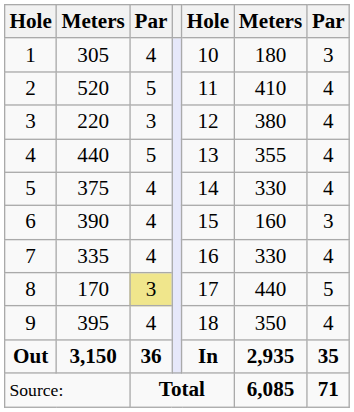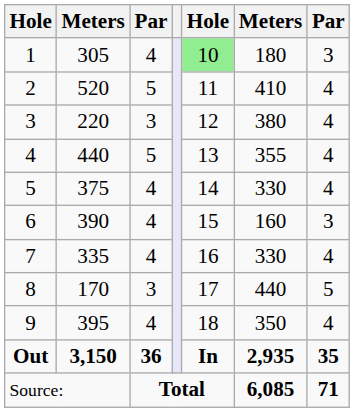(208, 54) no background -> (208, 54) lightgreen background
(151, 289) khaki background -> (151, 289) no background
